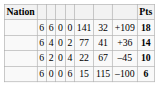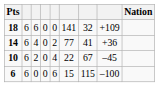columns swapped: (21, 12) <-> (146, 12)
